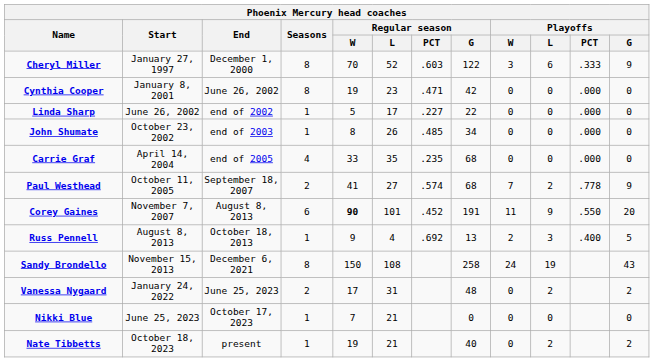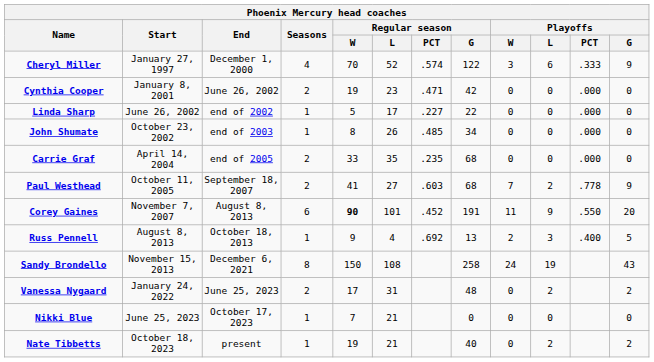(307, 63) 8 -> (307, 63) 4
(432, 63) .603 -> (432, 63) .574
(307, 90) 8 -> (307, 90) 2
(307, 158) 4 -> (307, 158) 2
(432, 185) .574 -> (432, 185) .603
